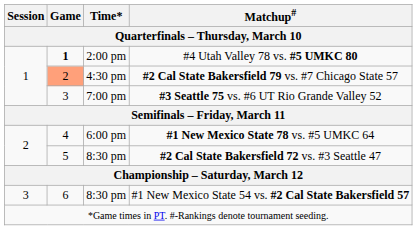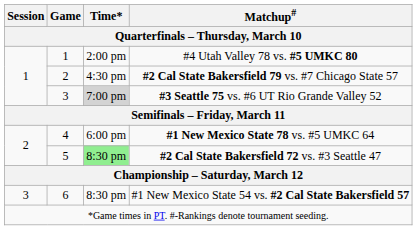(65, 56) bold -> (65, 56) normal
(65, 76) lightsalmon background -> (65, 76) no background
(106, 96) no background -> (106, 96) lightgrey background
(106, 155) no background -> (106, 155) lightgreen background
